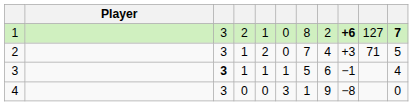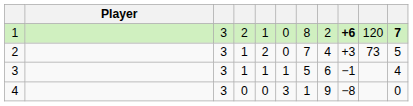(373, 33) 127 -> (373, 33) 120
(373, 52) 71 -> (373, 52) 73
(224, 71) bold -> (224, 71) normal
